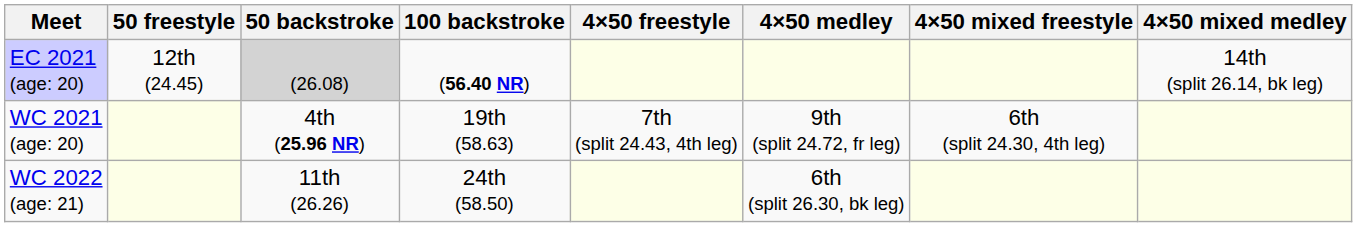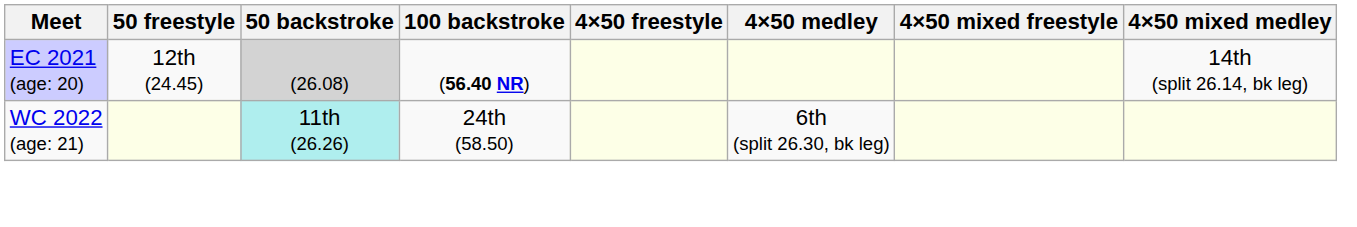- row: (56, 130)
(320, 190) no background -> (320, 130) paleturquoise background
